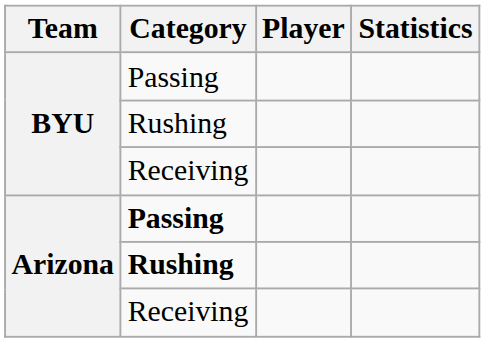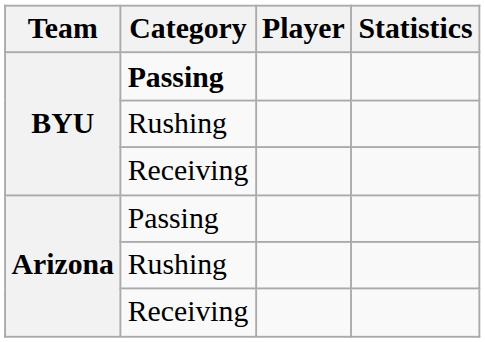(173, 76) normal -> (176, 76) bold
(176, 217) bold -> (173, 217) normal
(181, 264) bold -> (177, 264) normal
